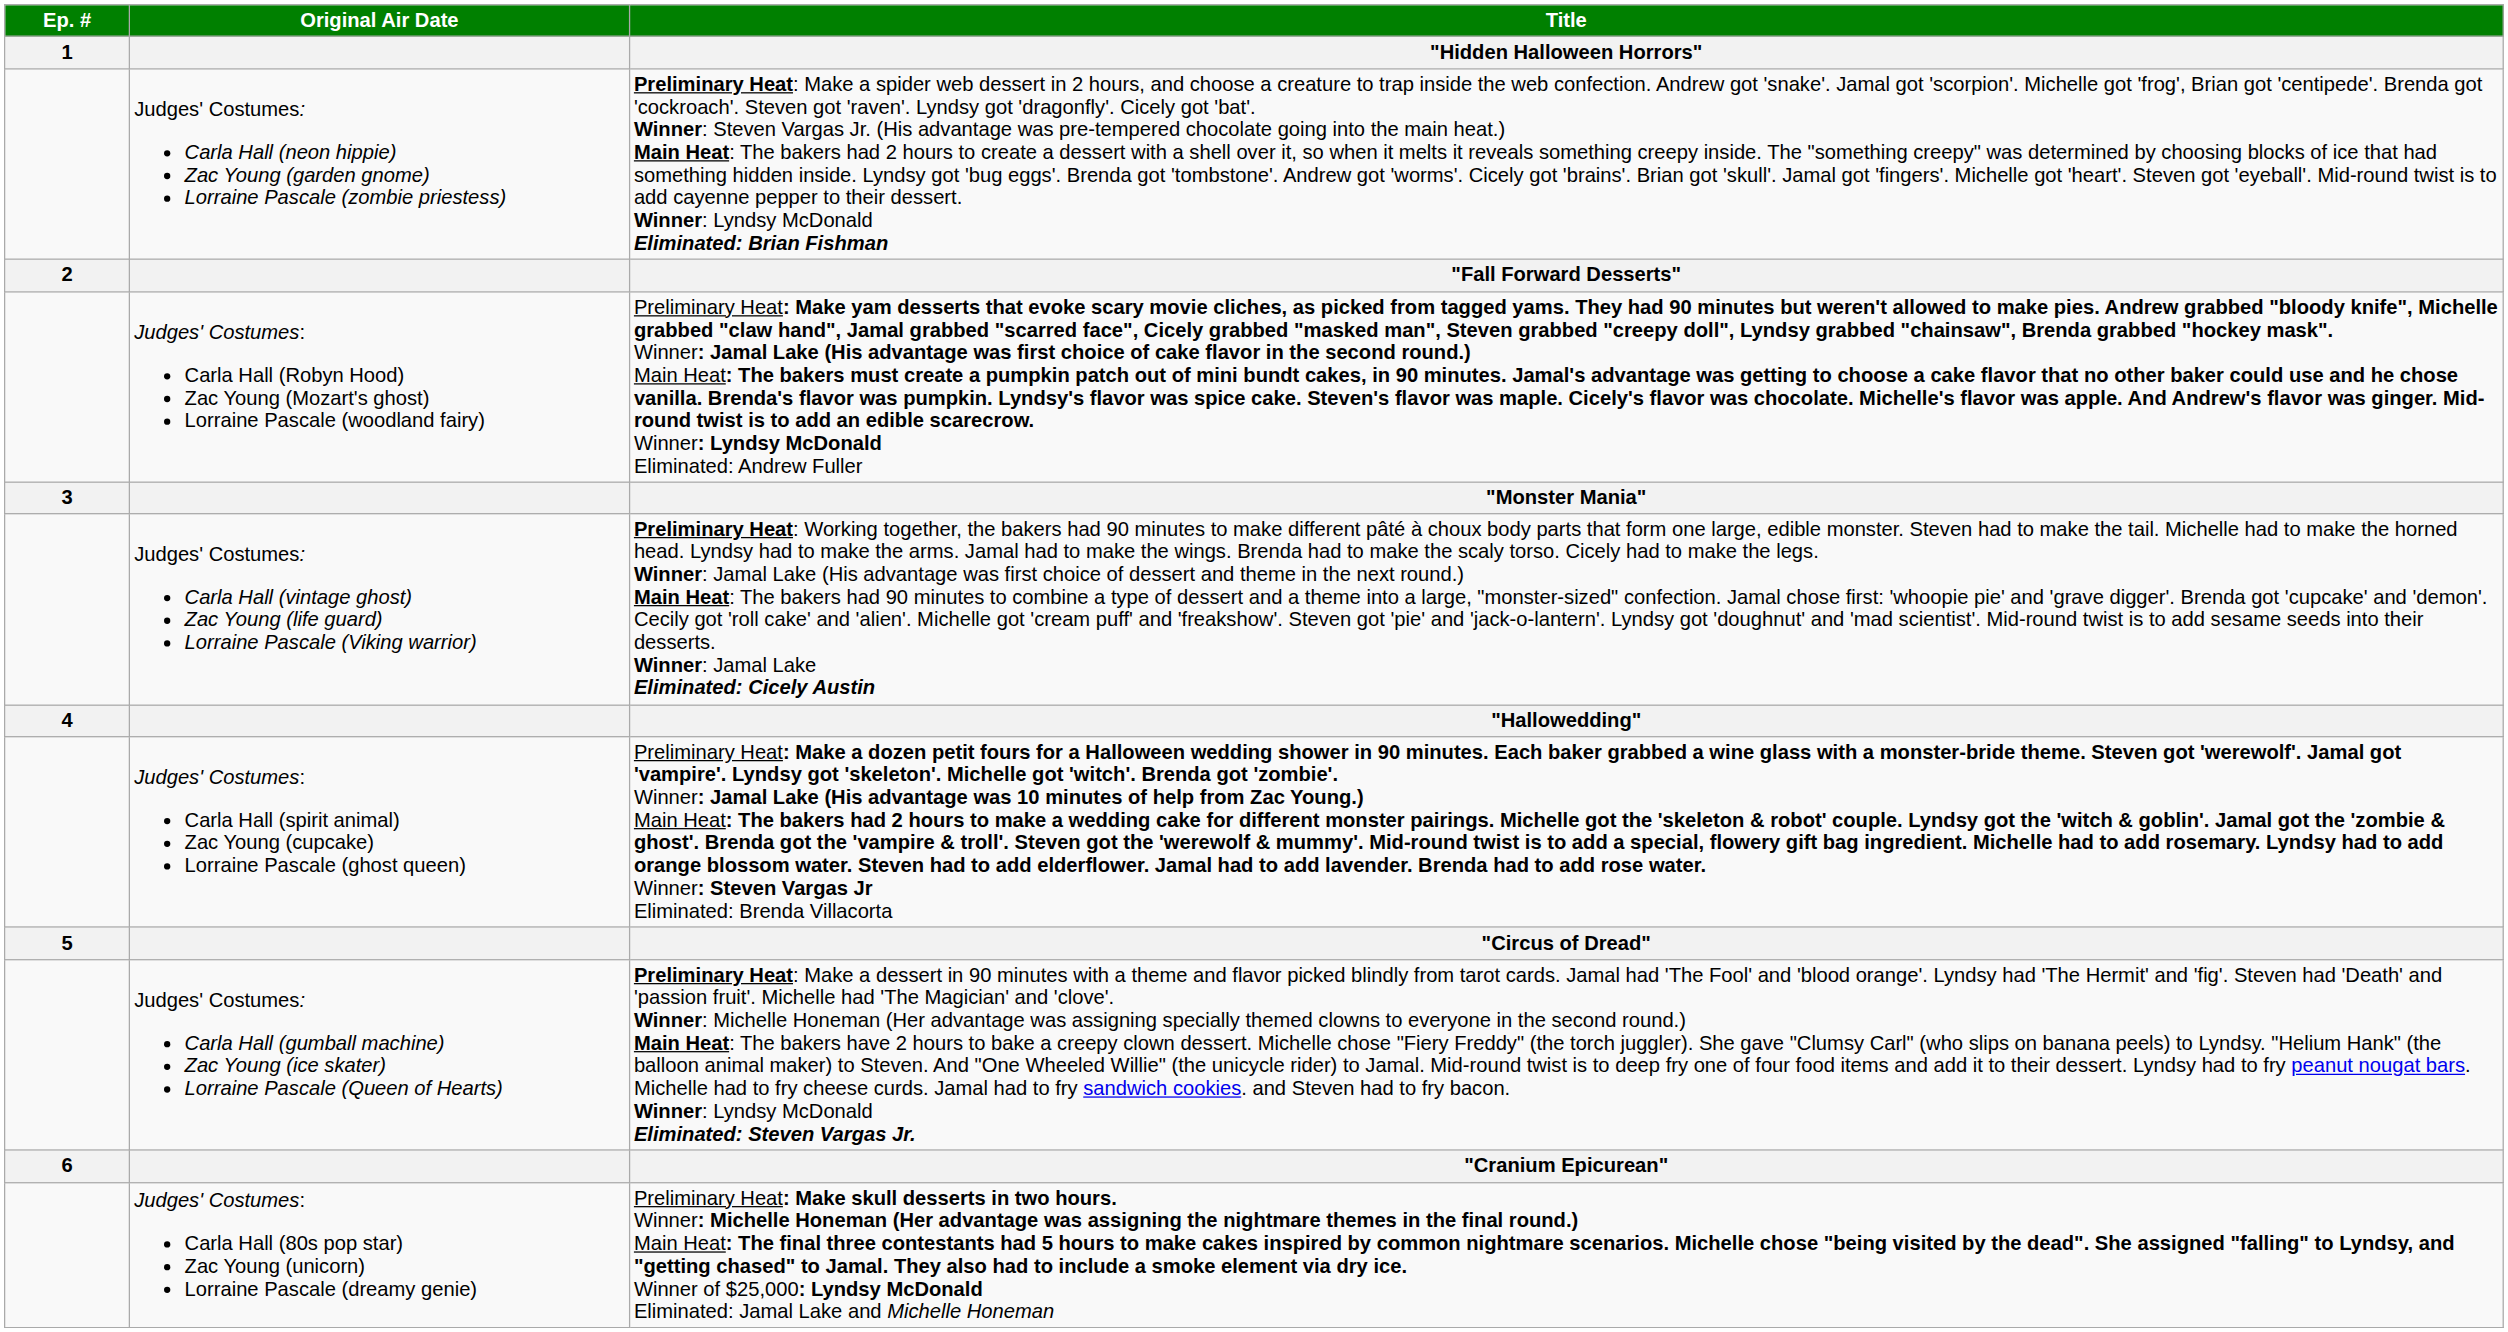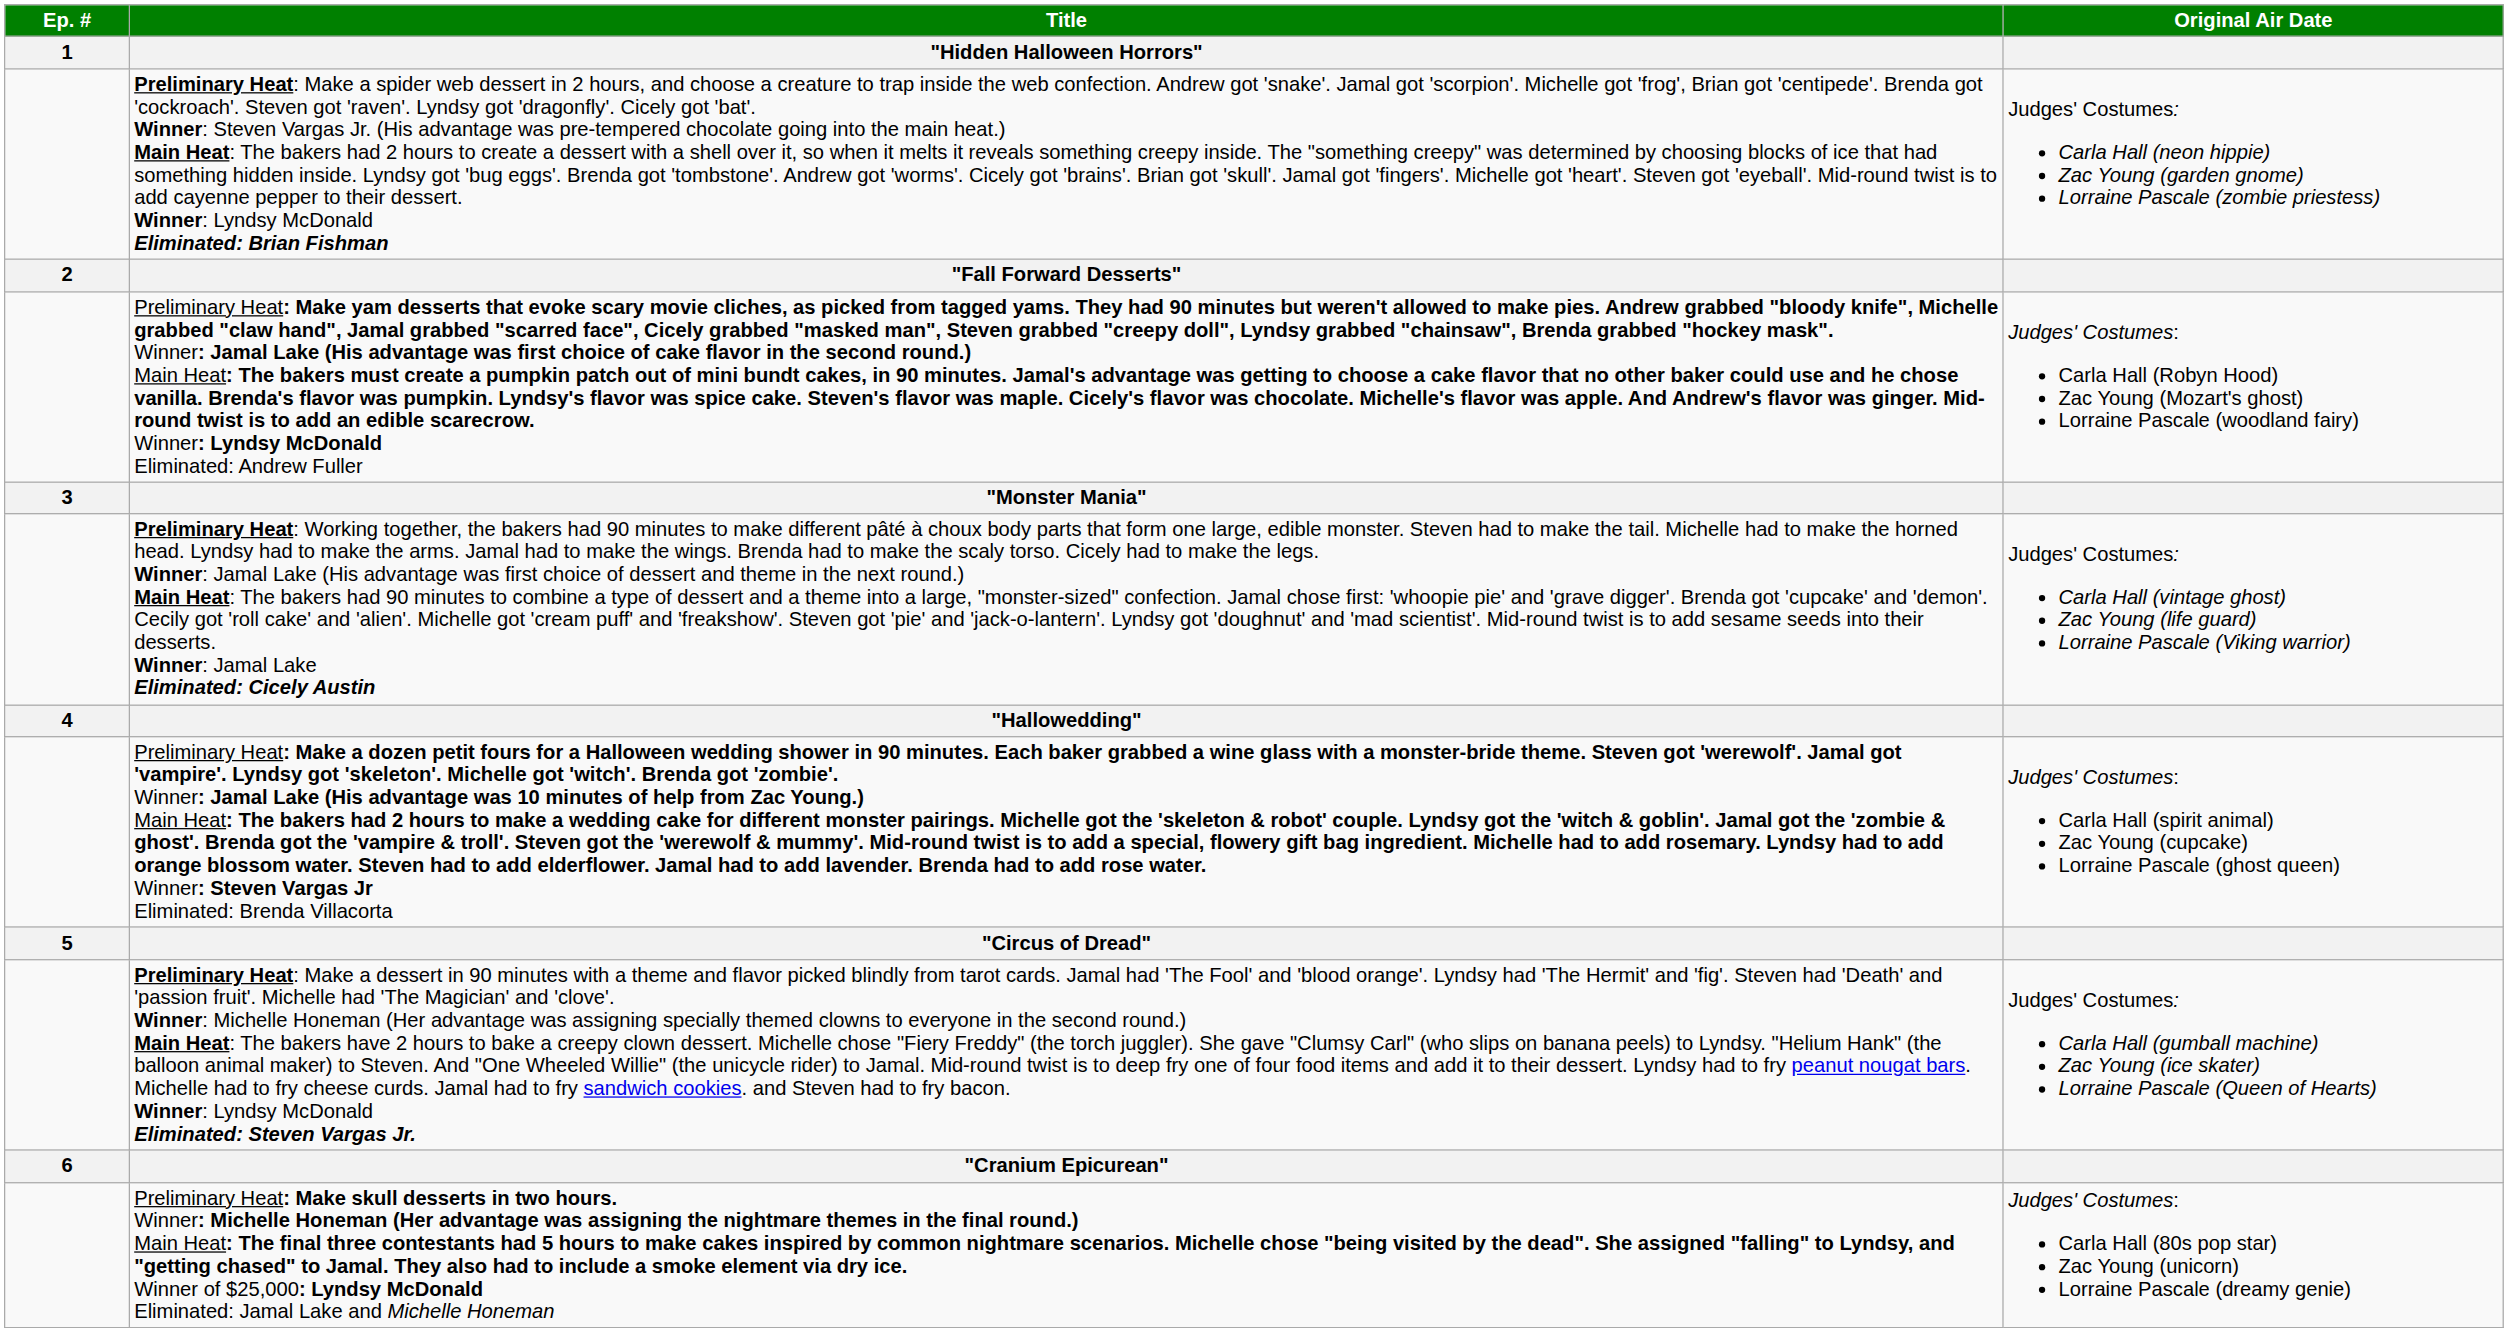columns swapped: (1566, 52) <-> (379, 53)
